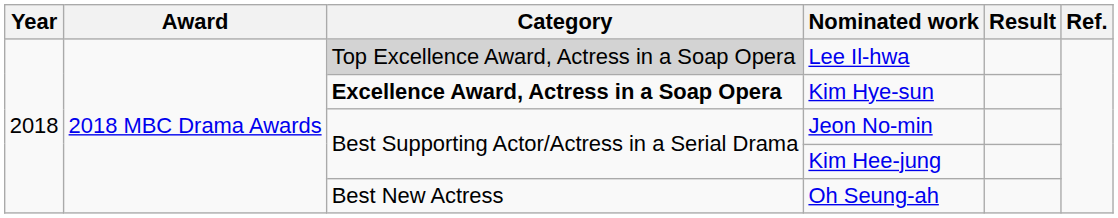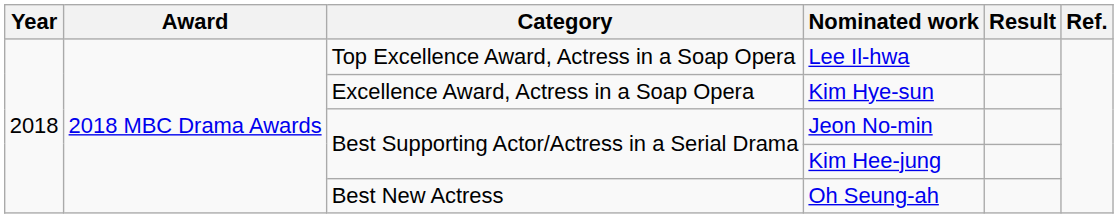(564, 56) lightgrey background -> (564, 56) no background
(557, 91) bold -> (543, 91) normal
